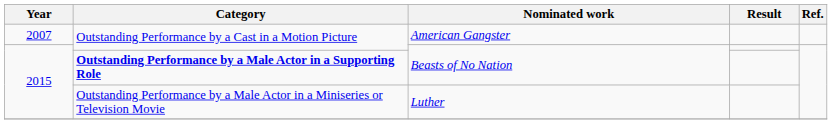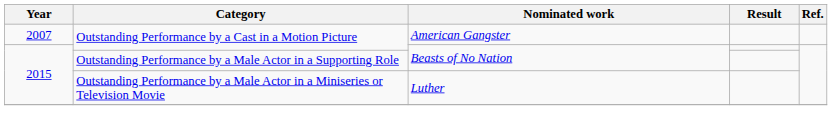(235, 67) bold -> (238, 60) normal
